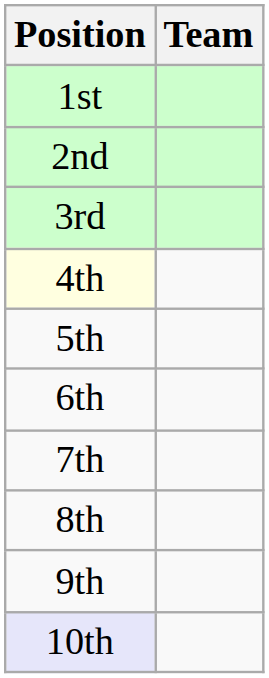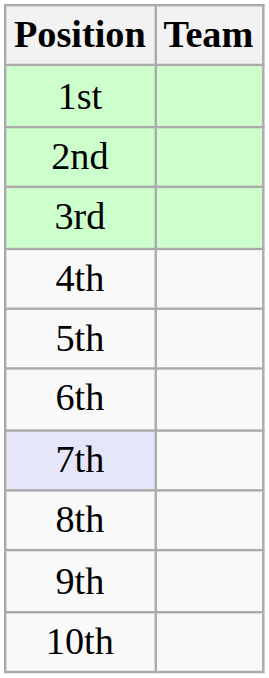(80, 277) lightyellow background -> (80, 277) no background
(80, 459) no background -> (80, 459) lavender background
(80, 641) lavender background -> (80, 641) no background
